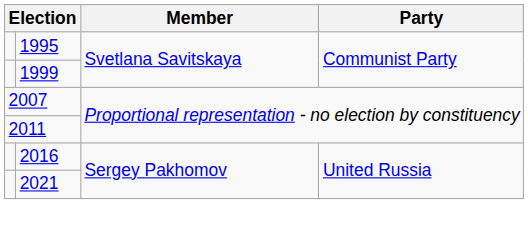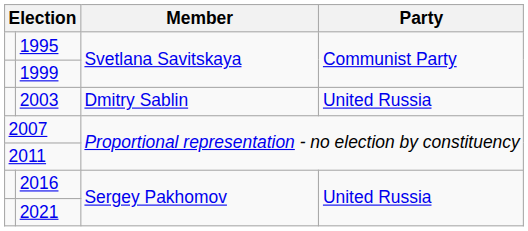+ row: (39, 101)
